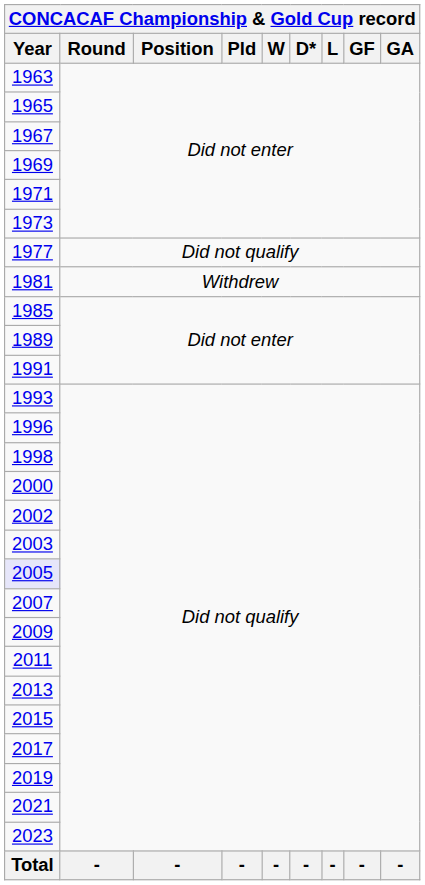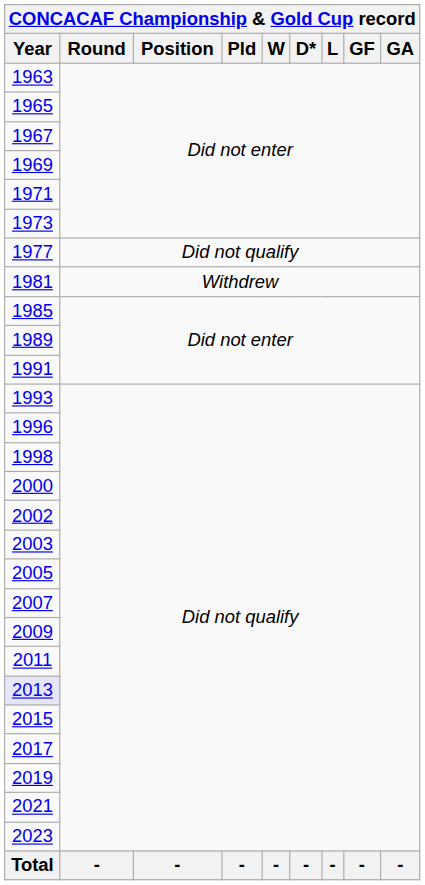(32, 573) lavender background -> (32, 573) no background
(32, 690) no background -> (32, 690) lavender background
